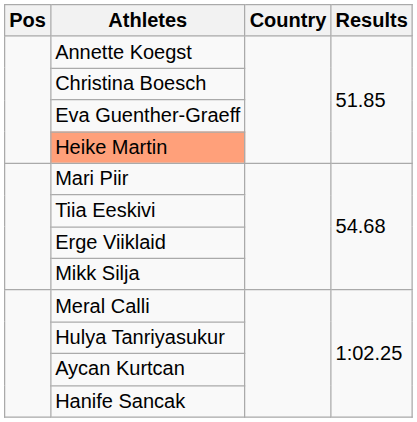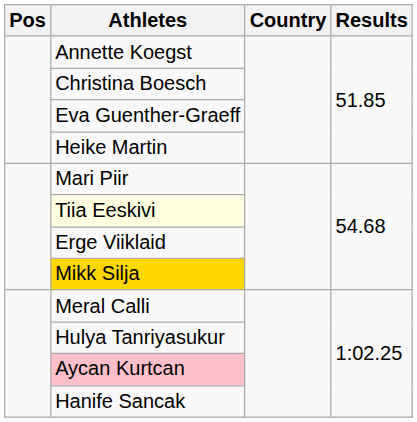(111, 147) lightsalmon background -> (111, 147) no background
(105, 210) no background -> (105, 210) lightyellow background
(97, 274) no background -> (97, 274) gold background
(120, 369) no background -> (120, 369) pink background
